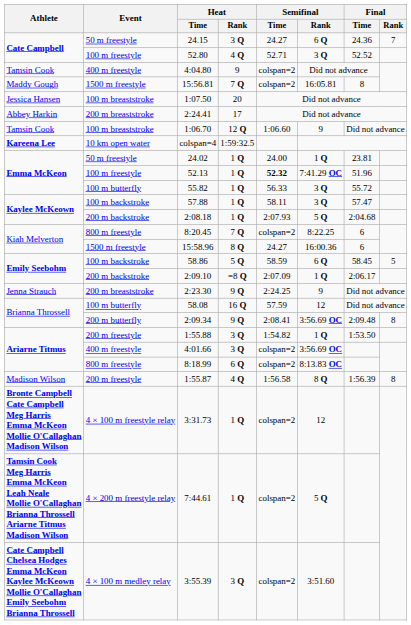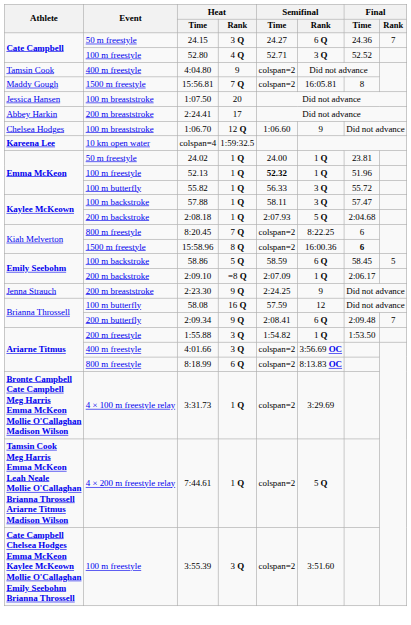(30, 129) Tamsin Cook -> (35, 129) Chelsea Hodges
(321, 173) 7:41.29 OC -> (321, 173) 1 Q
(277, 247) 24.27 -> (277, 247) colspan=2
(362, 247) normal -> (362, 247) bold
(321, 320) 3:56.69 OC -> (321, 320) 6 Q
(393, 320) 8 -> (393, 320) 7
- row: (198, 379)
(321, 420) 12 -> (321, 405) 3:29.69
(128, 581) 4 × 100 m medley relay -> (113, 567) 100 m freestyle
